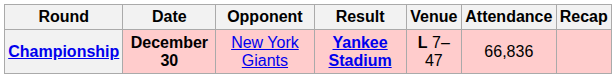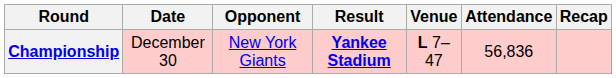(169, 51) bold -> (168, 51) normal
(509, 51) 66,836 -> (509, 51) 56,836
